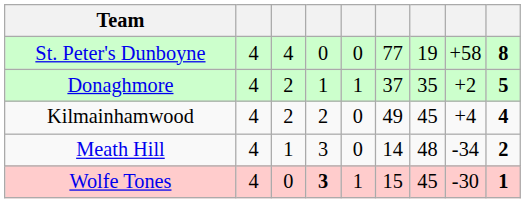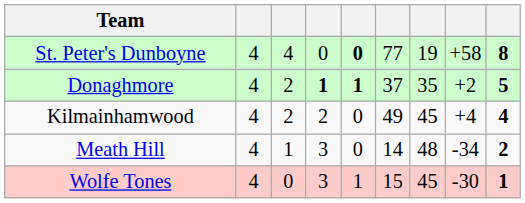(358, 52) normal -> (358, 52) bold
(323, 85) normal -> (323, 85) bold
(358, 85) normal -> (358, 85) bold
(323, 181) bold -> (323, 181) normal
